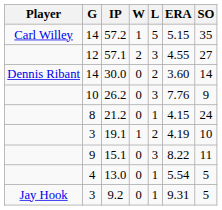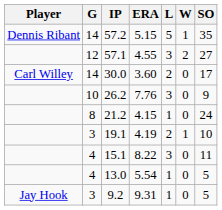columns swapped: (139, 14) <-> (178, 14)
(44, 34) Carl Willey -> (44, 34) Dennis Ribant
(44, 74) Dennis Ribant -> (44, 74) Carl Willey
(206, 74) 14 -> (206, 74) 17
(92, 154) 9 -> (92, 154) 4
